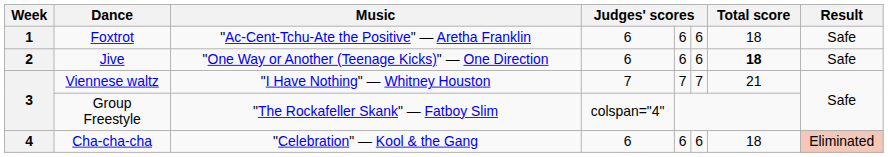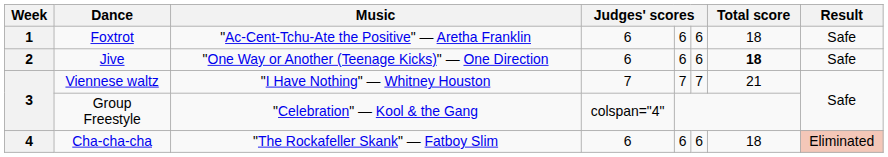(376, 111) "The Rockafeller Skank" — Fatboy Slim -> (376, 111) "Celebration" — Kool & the Gang
(376, 141) "Celebration" — Kool & the Gang -> (376, 141) "The Rockafeller Skank" — Fatboy Slim
